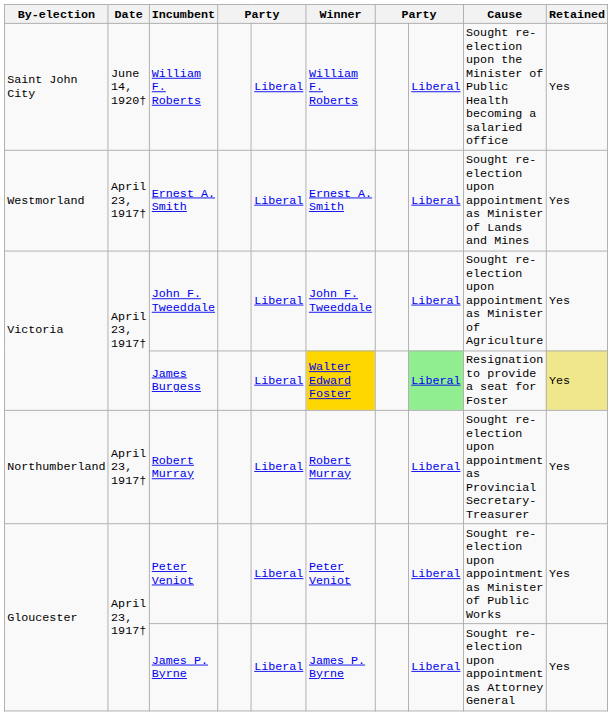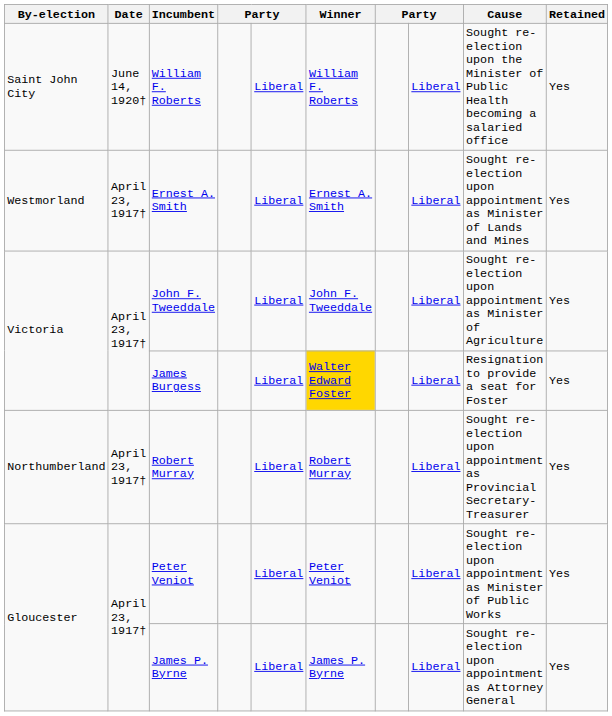(436, 381) lightgreen background -> (436, 381) no background
(559, 381) khaki background -> (559, 381) no background
